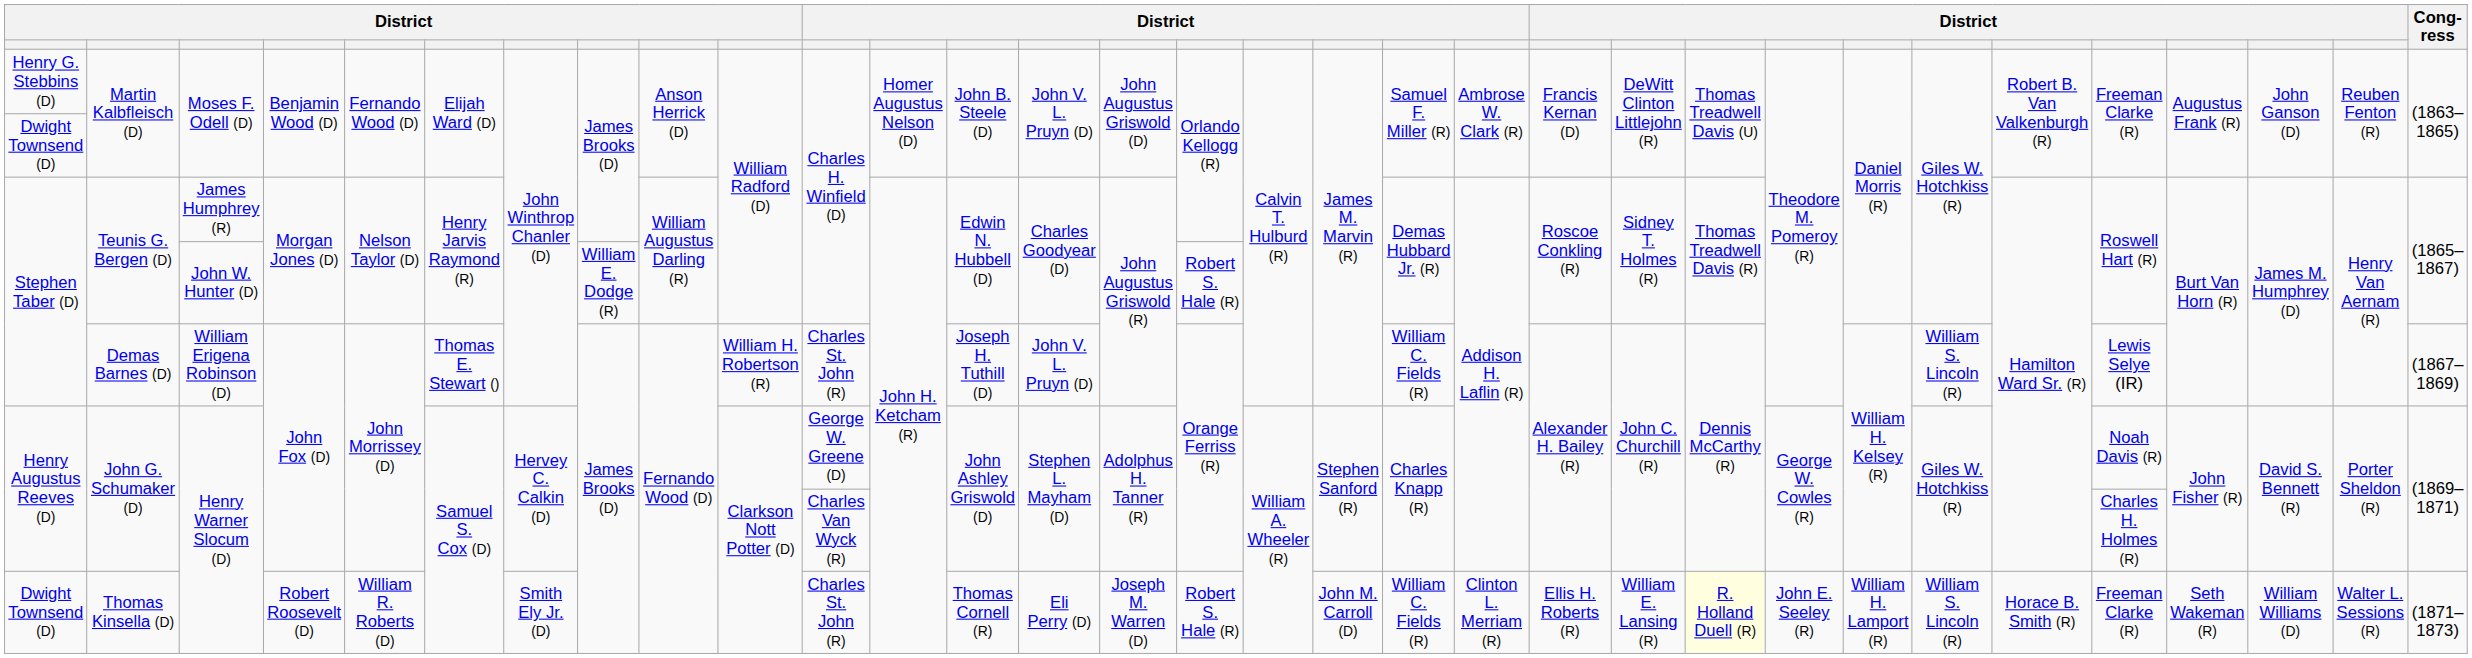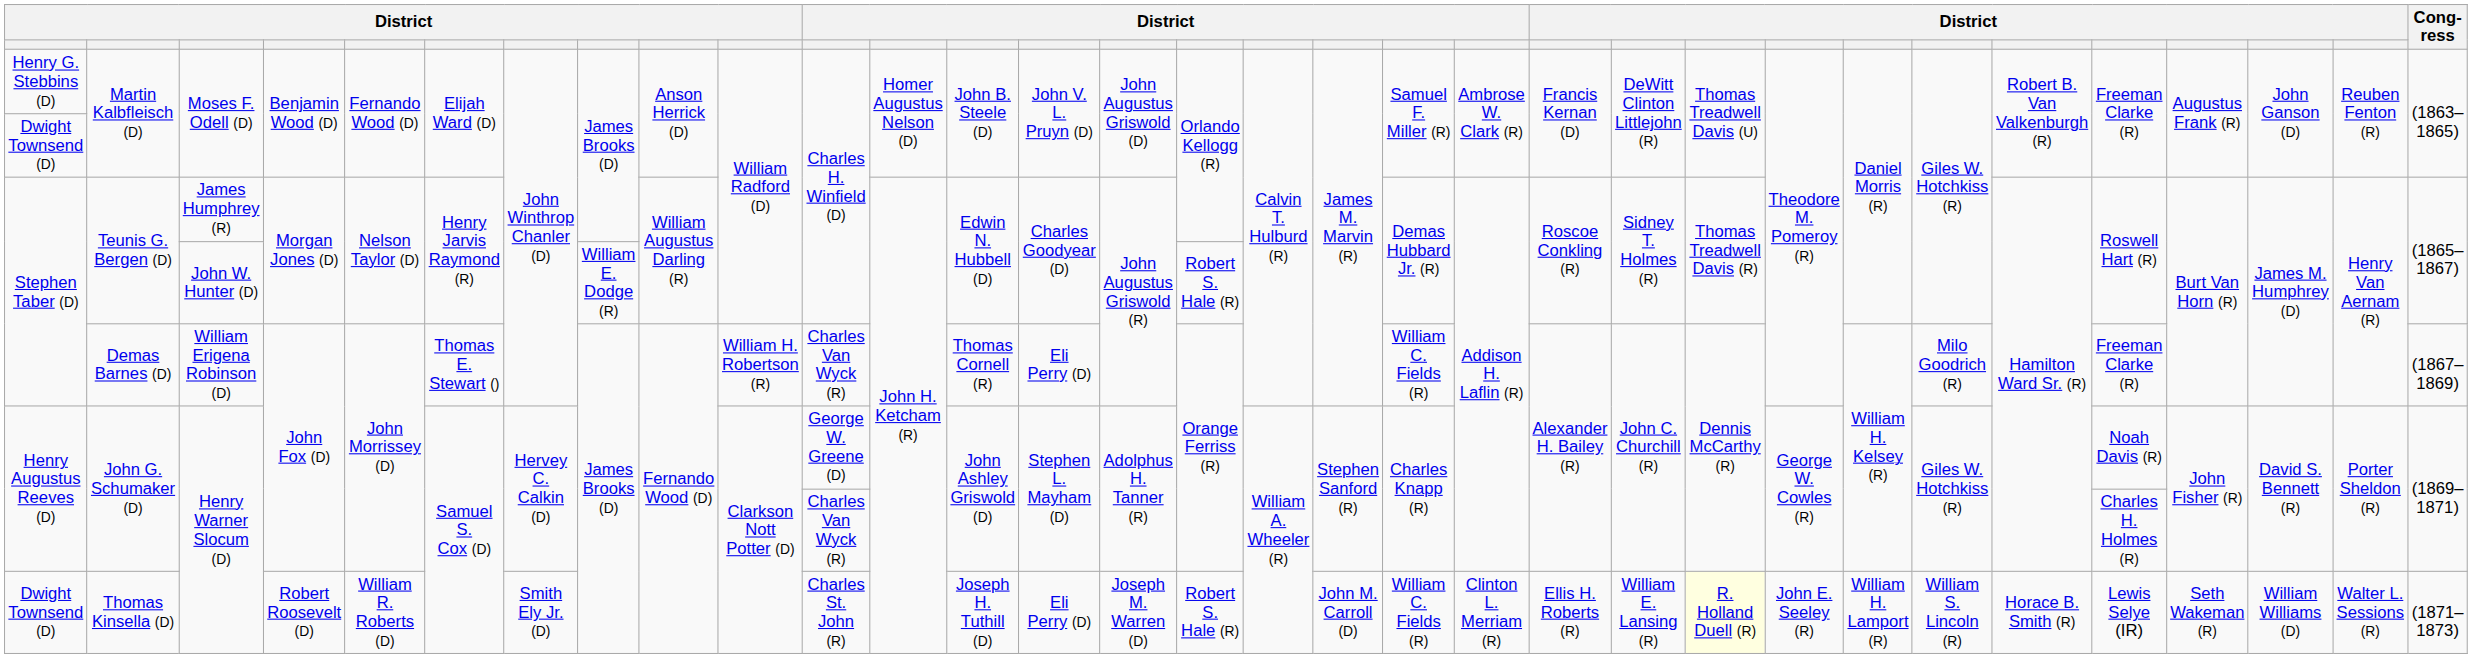(836, 364) Charles St. John (R) -> (836, 364) Charles Van Wyck (R)
(983, 364) Joseph H. Tuthill (D) -> (983, 364) Thomas Cornell (R)
(1059, 364) John V. L. Pruyn (D) -> (1059, 364) Eli Perry (D)
(1952, 364) William S. Lincoln (R) -> (1952, 364) Milo Goodrich (R)
(2129, 364) Lewis Selye (IR) -> (2129, 364) Freeman Clarke (R)
(983, 612) Thomas Cornell (R) -> (983, 612) Joseph H. Tuthill (D)
(2129, 612) Freeman Clarke (R) -> (2129, 612) Lewis Selye (IR)
